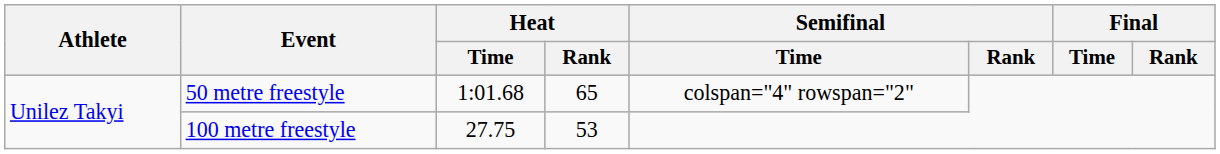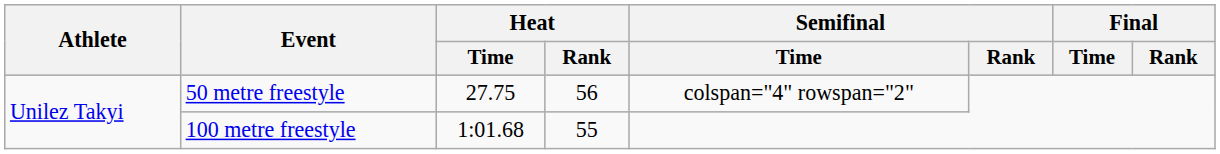(491, 93) 1:01.68 -> (491, 93) 27.75
(587, 93) 65 -> (587, 93) 56
(491, 130) 27.75 -> (491, 130) 1:01.68
(587, 130) 53 -> (587, 130) 55
